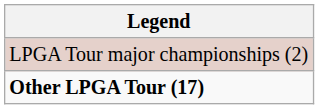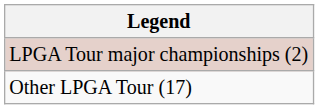(107, 87) bold -> (101, 87) normal
